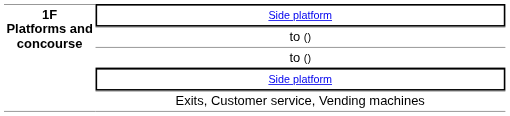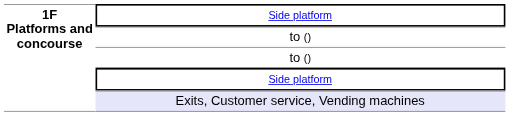(300, 101) no background -> (300, 101) lavender background
